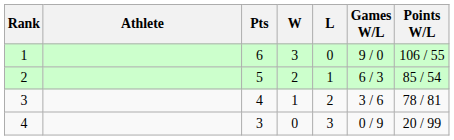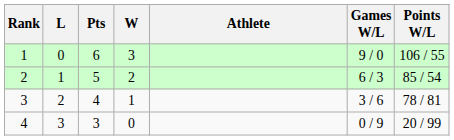columns swapped: (142, 24) <-> (330, 24)
